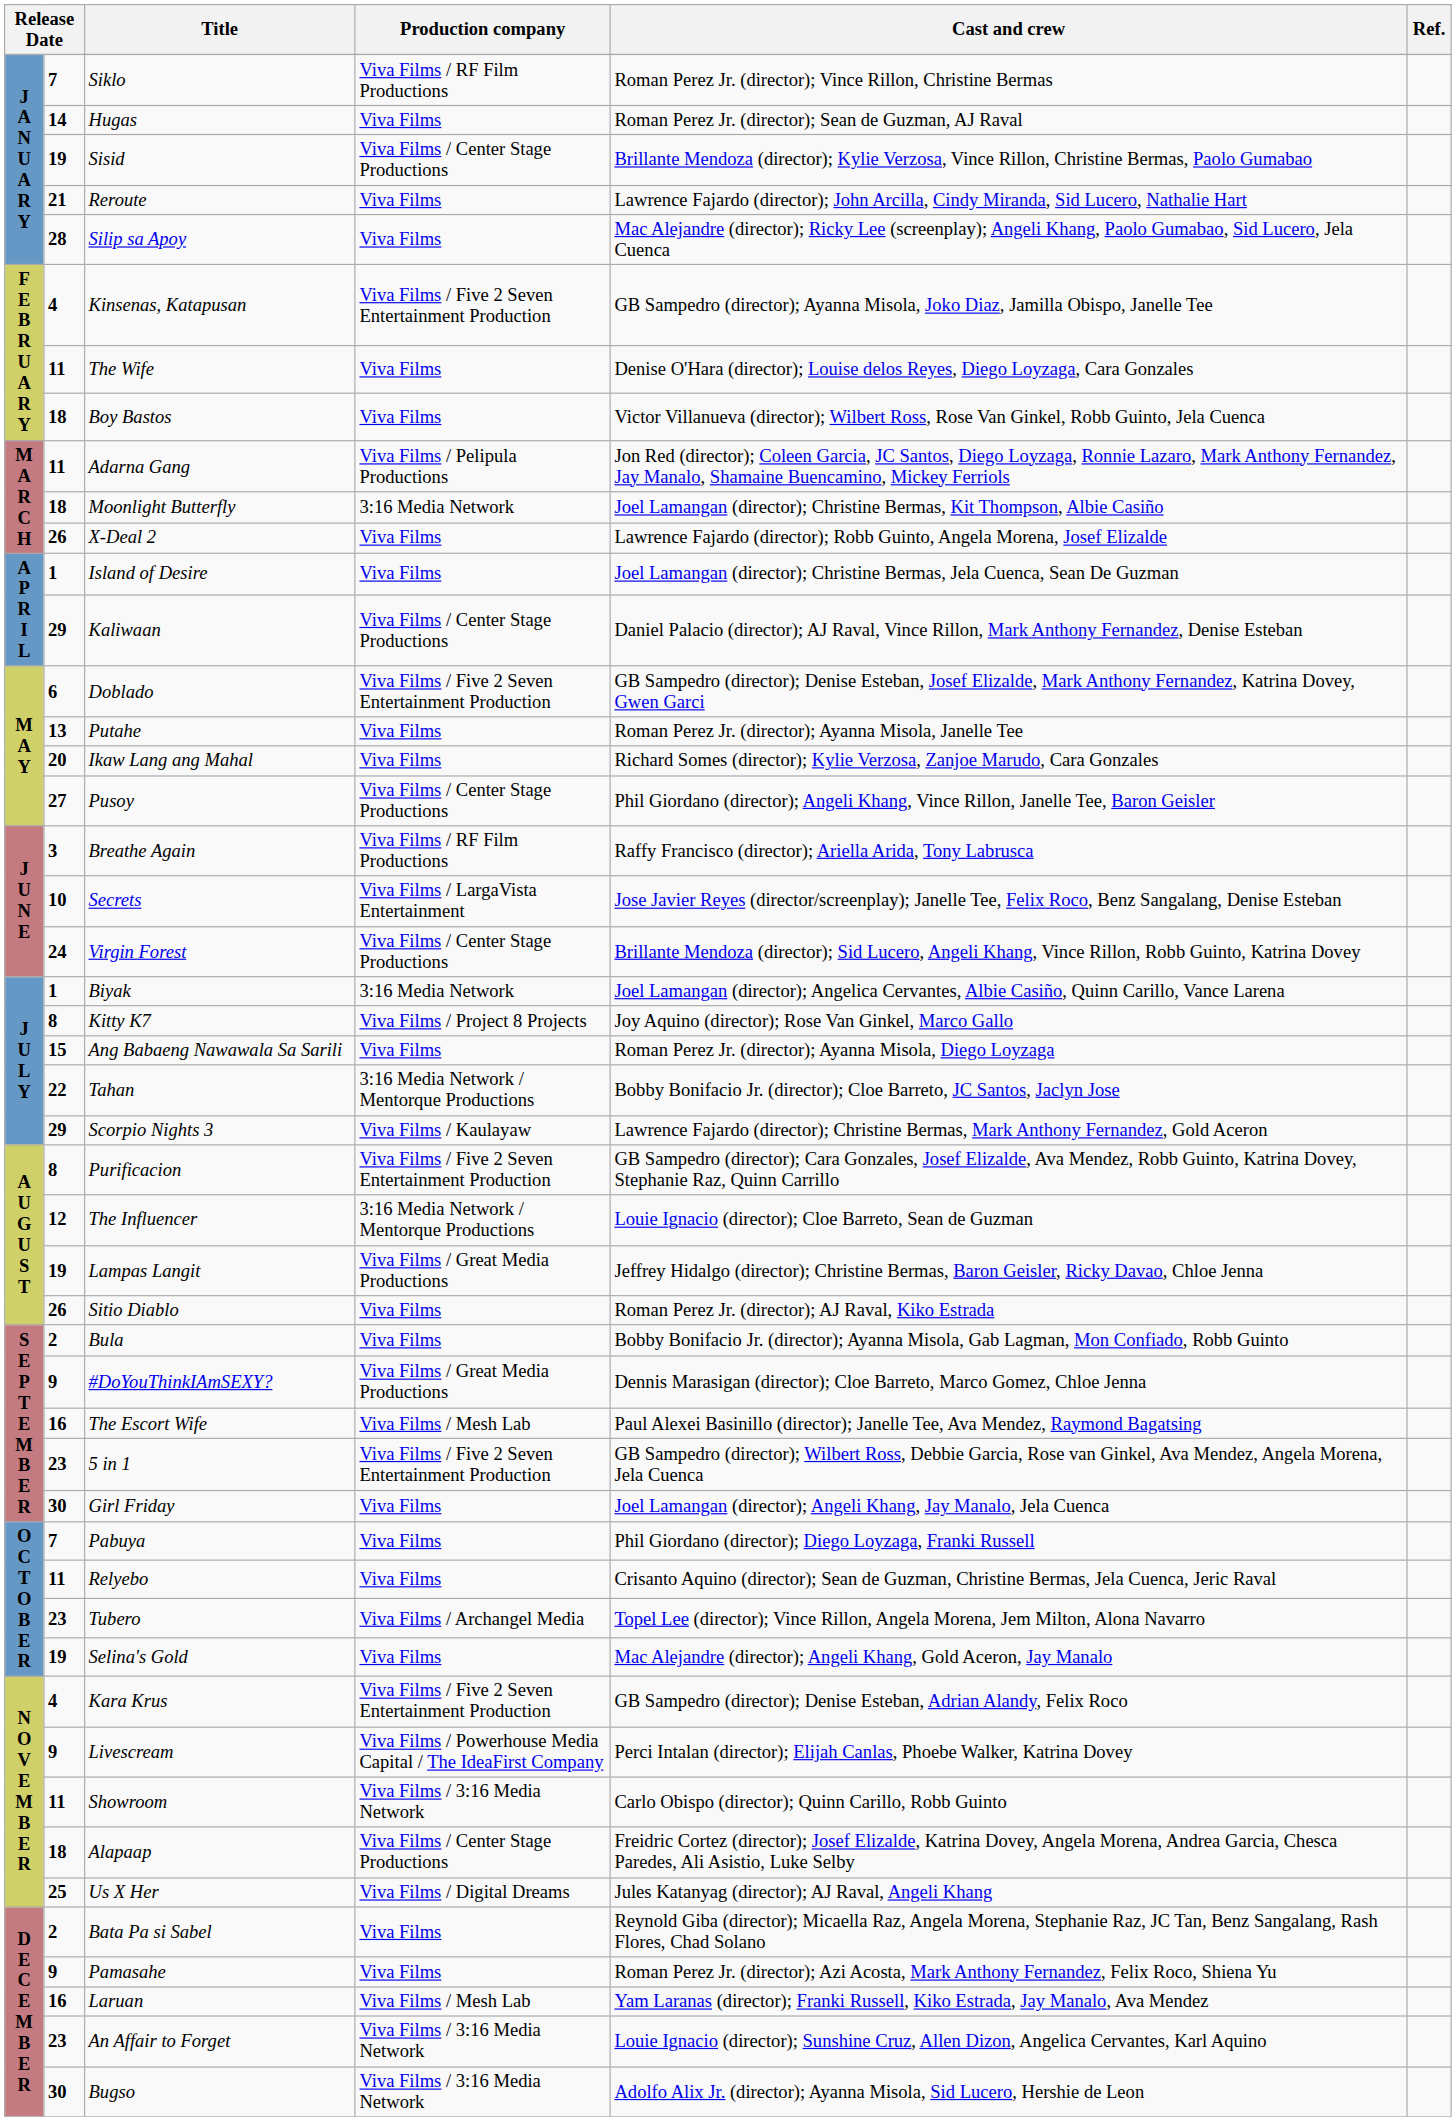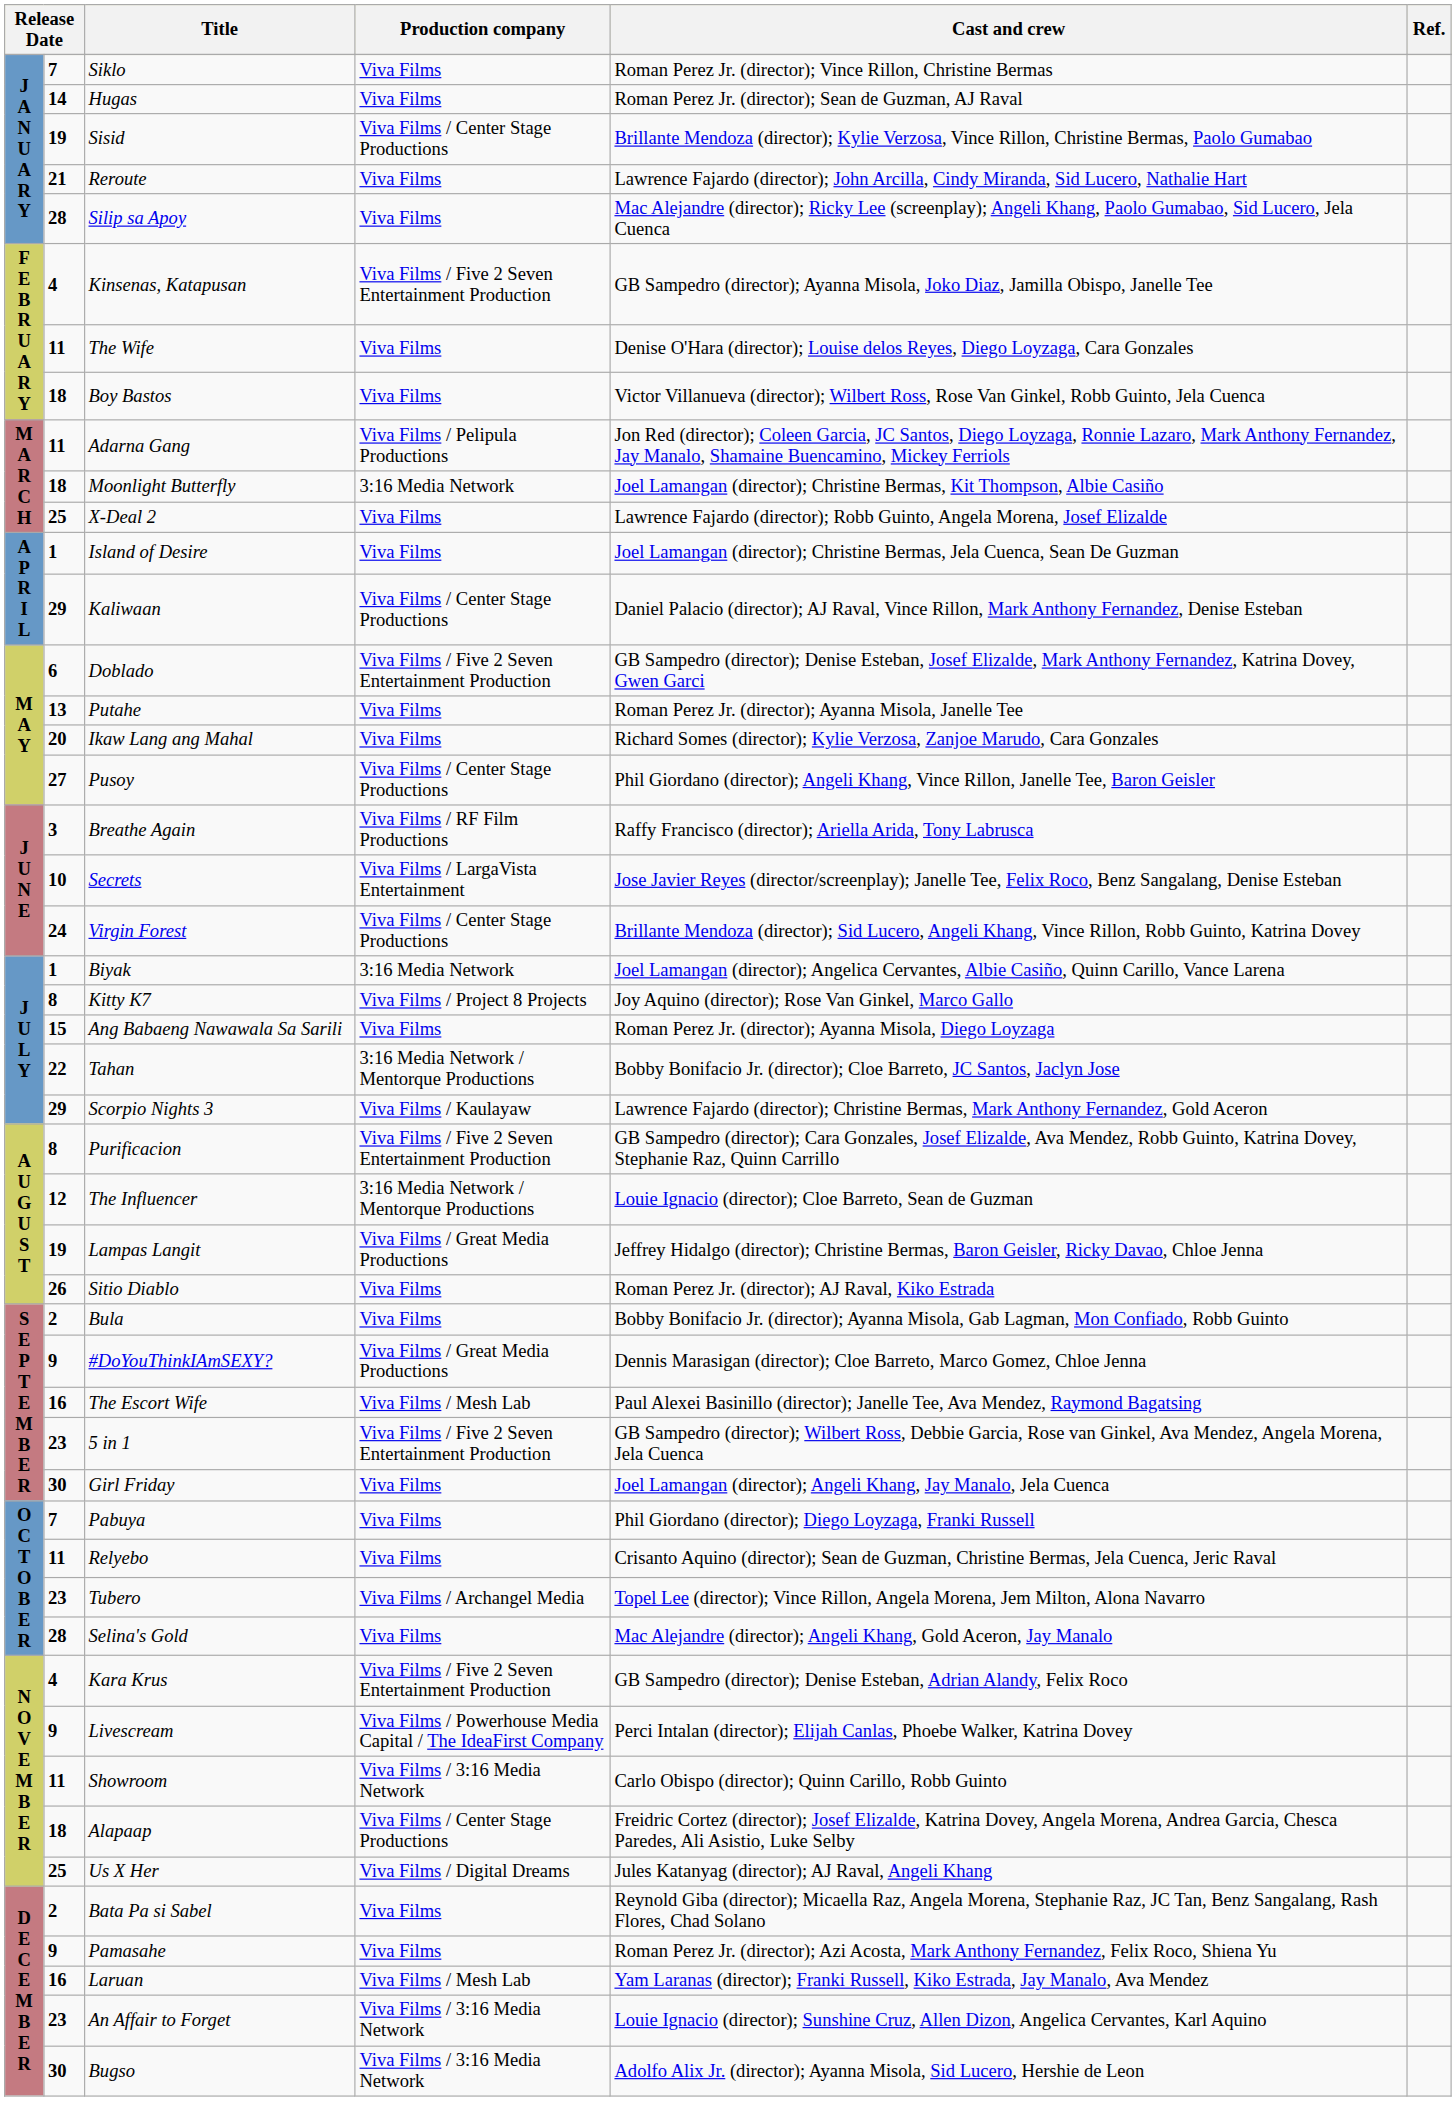(439, 79) Viva Films / RF Film Productions -> (400, 69) Viva Films
(57, 537) 26 -> (57, 517) 25
(57, 1656) 19 -> (57, 1635) 28
